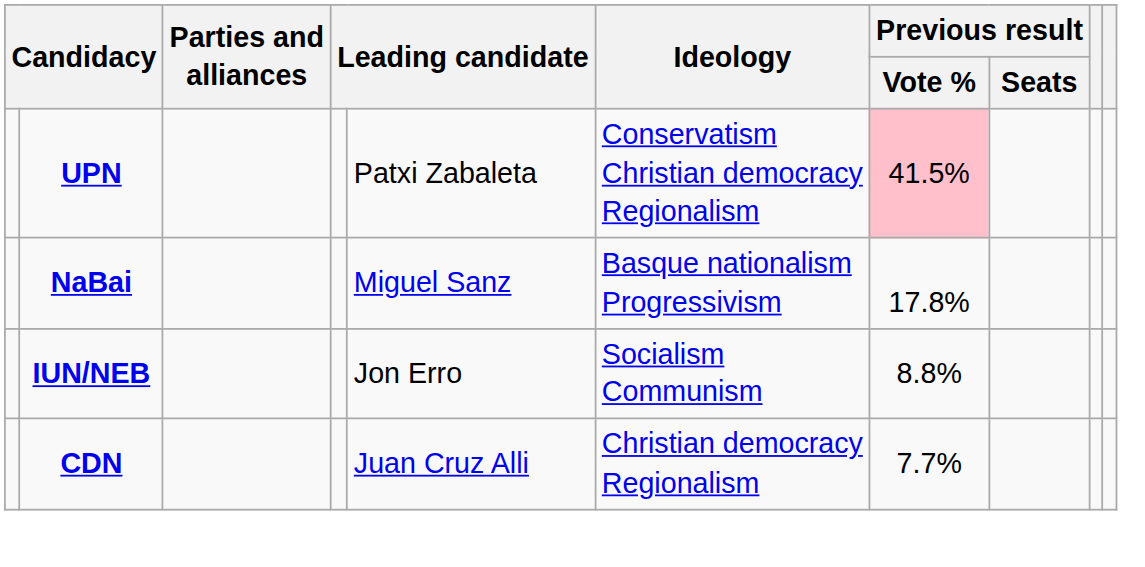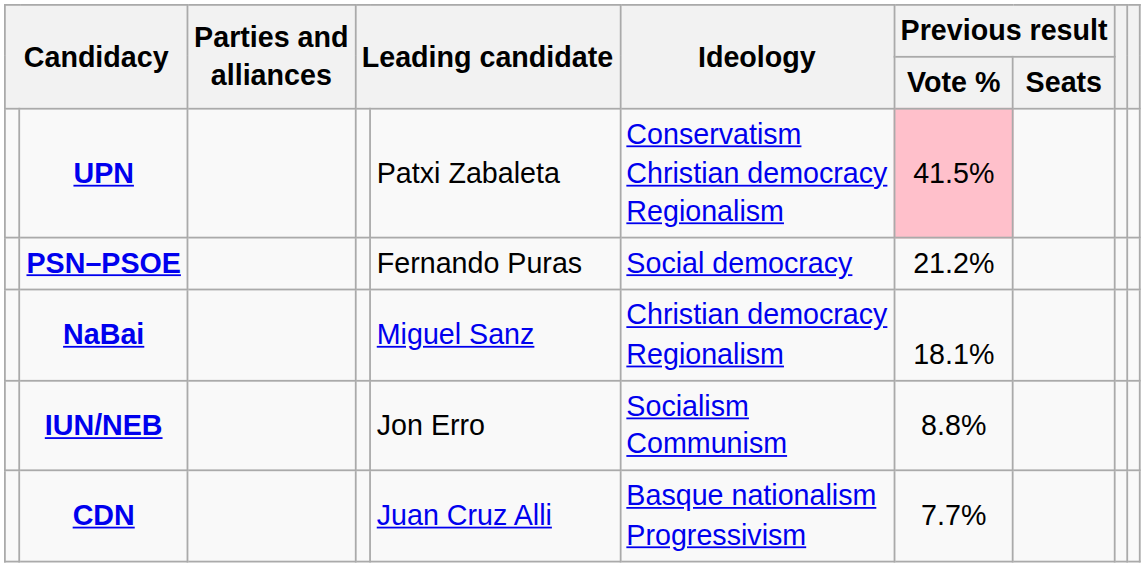+ row: (104, 263)
(727, 282) Basque nationalism Progressivism -> (757, 334) Christian democracy Regionalism
(929, 302) 17.8% -> (954, 354) 18.1%
(732, 463) Christian democracy Regionalism -> (751, 515) Basque nationalism Progressivism
